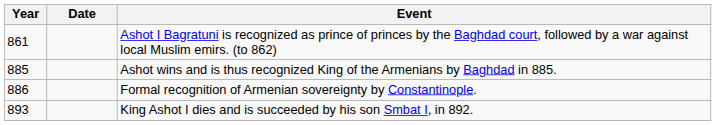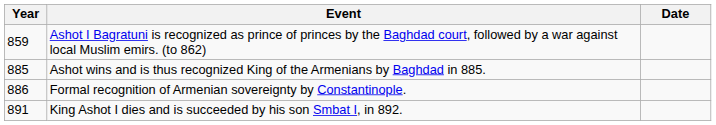columns swapped: (82, 14) <-> (414, 14)
(18, 42) 861 -> (18, 42) 859
(18, 110) 893 -> (18, 110) 891
